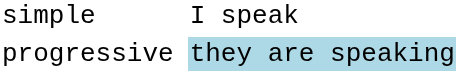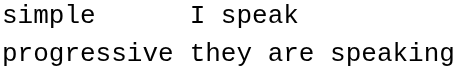(322, 54) lightblue background -> (322, 54) no background
